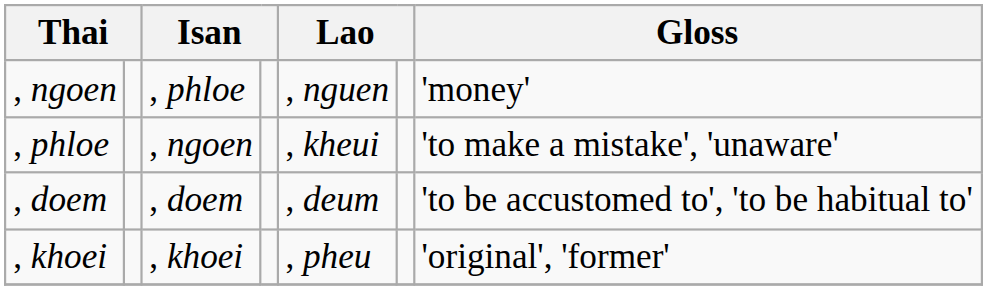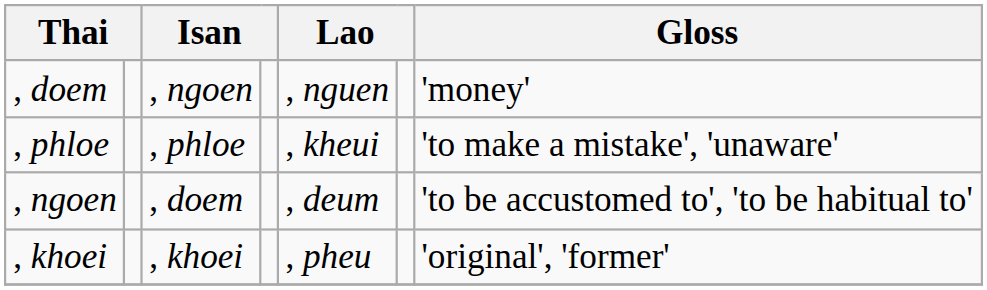(65, 88) , ngoen -> (60, 88) , doem
(197, 88) , phloe -> (201, 88) , ngoen
(201, 144) , ngoen -> (197, 144) , phloe
(60, 199) , doem -> (65, 199) , ngoen
